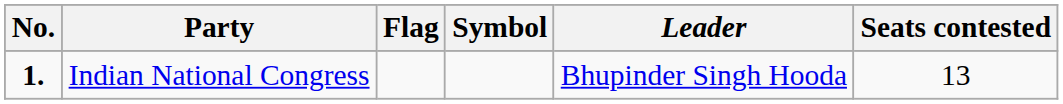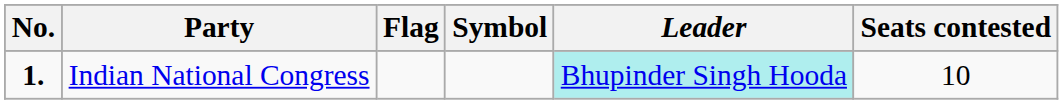(704, 74) no background -> (704, 74) paleturquoise background
(956, 74) 13 -> (956, 74) 10
